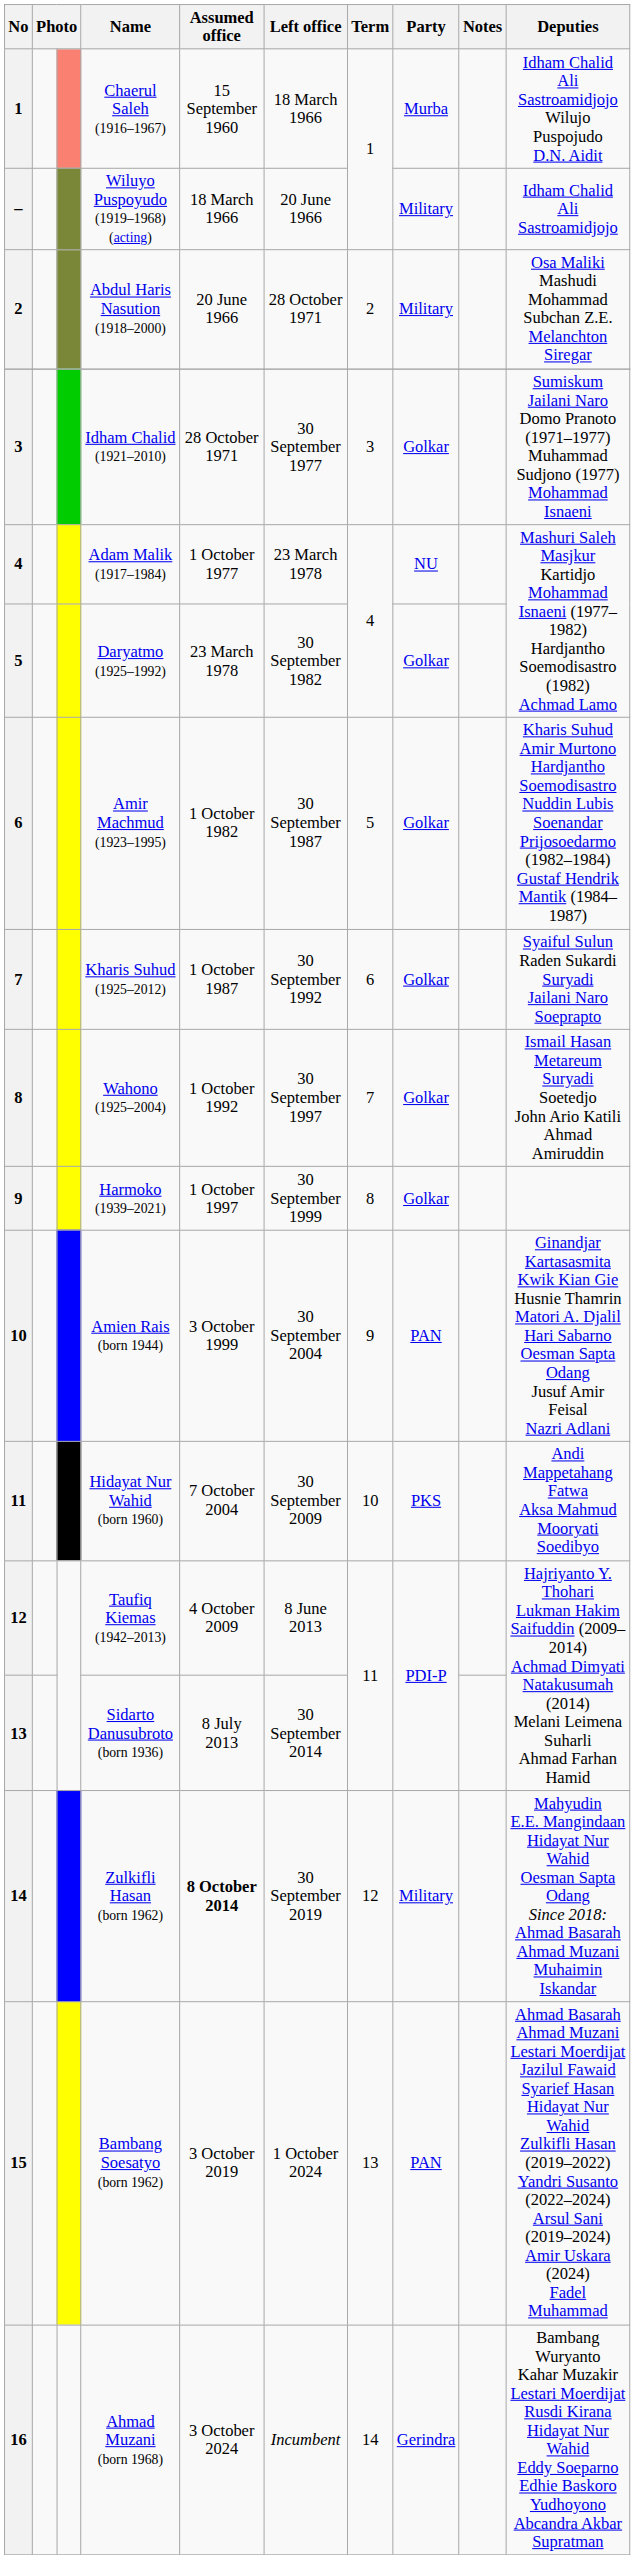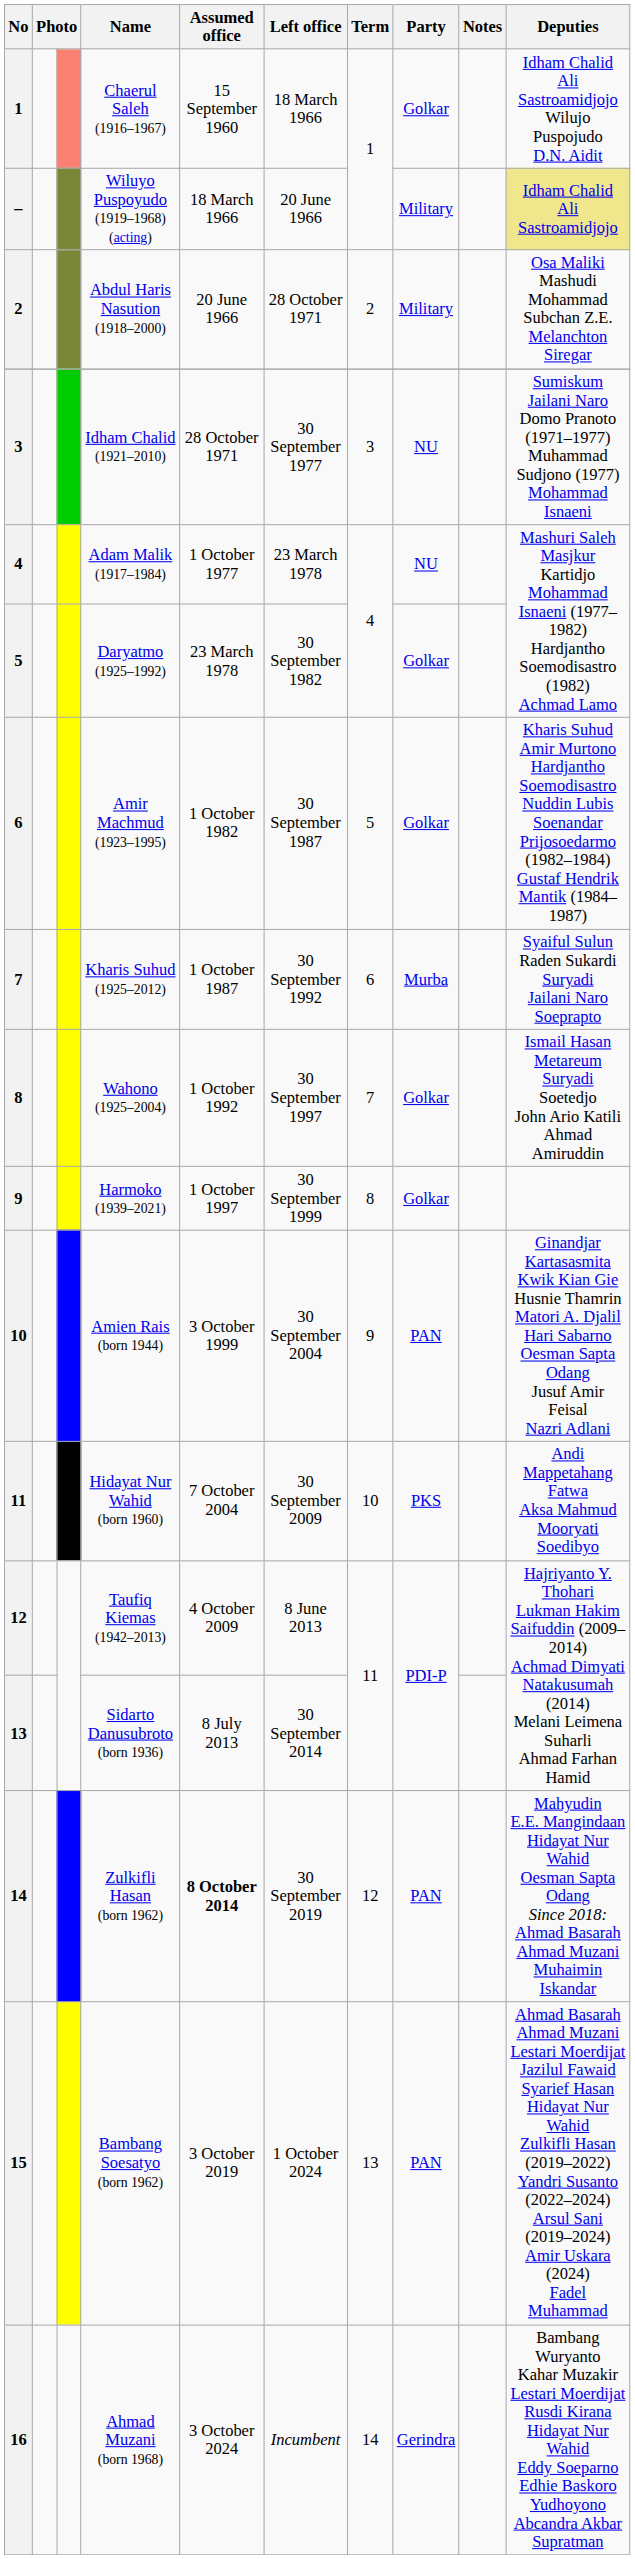(426, 108) Murba -> (426, 108) Golkar
(568, 208) no background -> (568, 208) khaki background
(426, 446) Golkar -> (426, 446) NU
(426, 979) Golkar -> (426, 979) Murba
(426, 1896) Military -> (426, 1896) PAN
